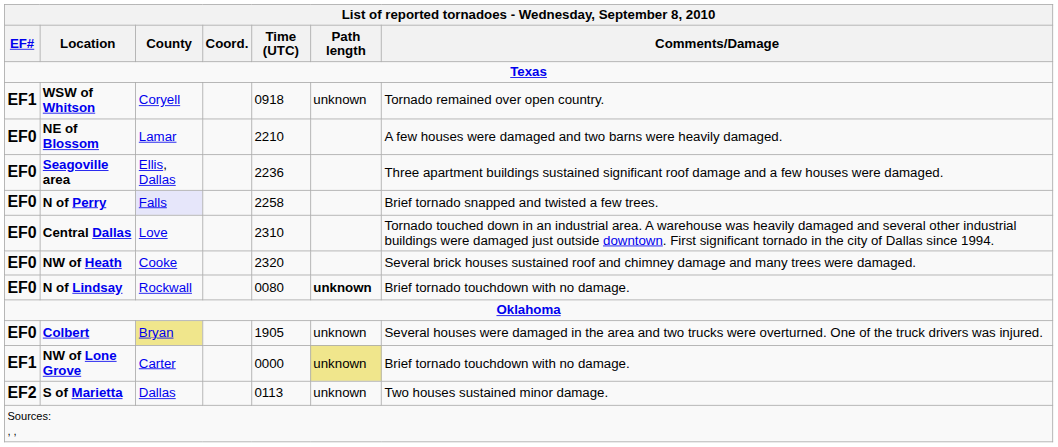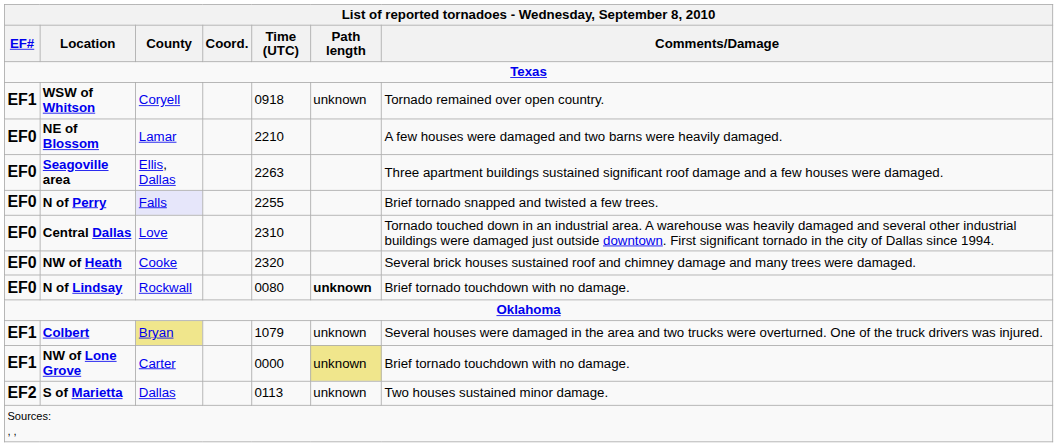(269, 172) 2236 -> (269, 172) 2263
(269, 202) 2258 -> (269, 202) 2255
(22, 333) EF0 -> (22, 333) EF1
(269, 333) 1905 -> (269, 333) 1079
